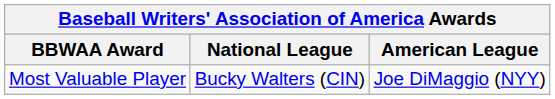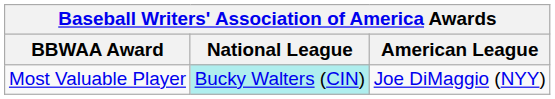(280, 79) no background -> (280, 79) paleturquoise background
